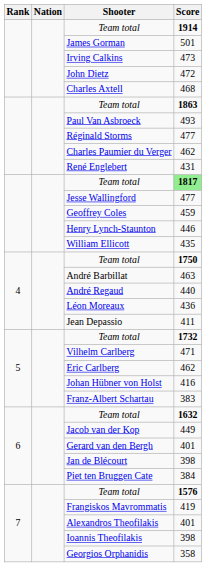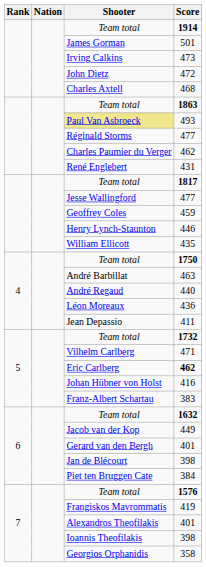(104, 120) no background -> (104, 120) khaki background
(188, 182) lightgreen background -> (188, 182) no background
(188, 368) normal -> (188, 368) bold
